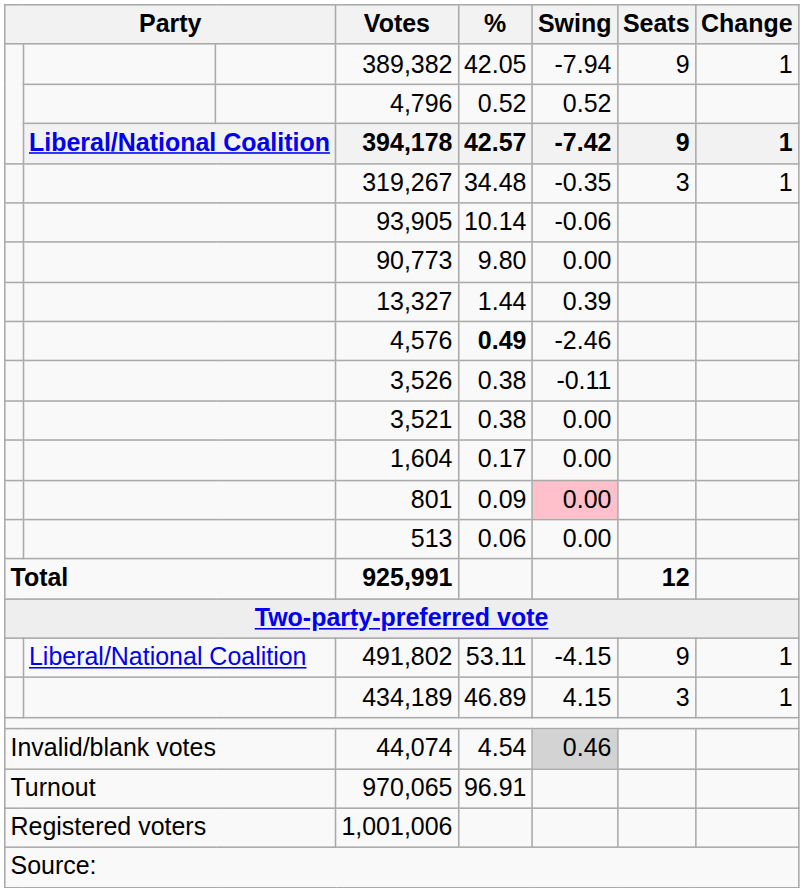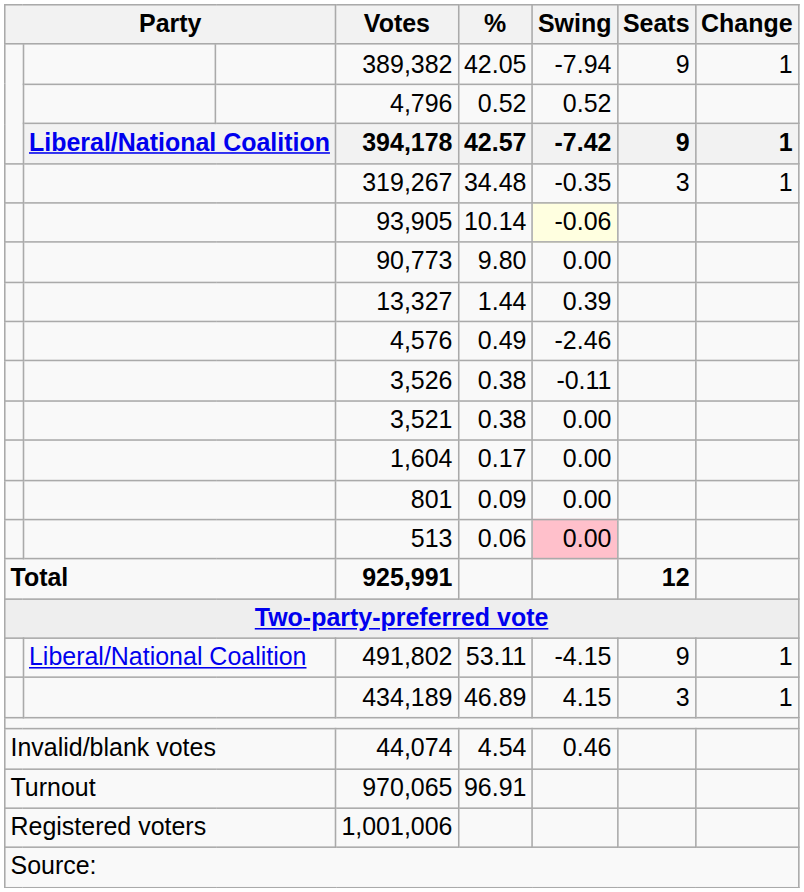(583, 222) no background -> (583, 222) lightyellow background
(502, 340) bold -> (502, 340) normal
(587, 499) pink background -> (587, 499) no background
(587, 538) no background -> (587, 538) pink background
(587, 748) lightgrey background -> (587, 748) no background
